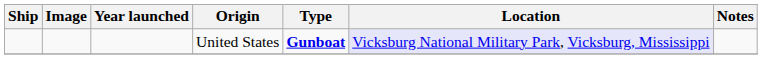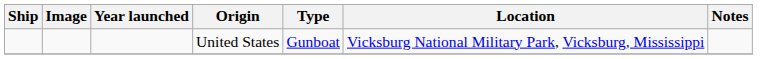(316, 41) bold -> (313, 41) normal
(531, 41) lavender background -> (526, 41) no background
